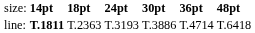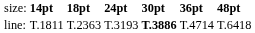(47, 25) bold -> (47, 25) normal
(159, 25) normal -> (159, 25) bold
